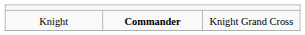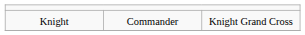(153, 20) bold -> (153, 21) normal
